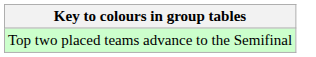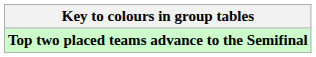(150, 40) normal -> (158, 40) bold
